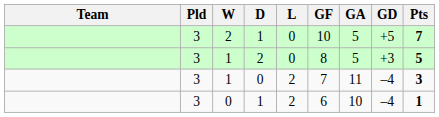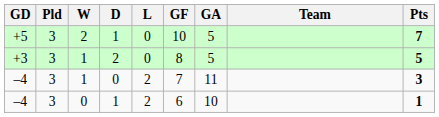columns swapped: (93, 15) <-> (387, 15)
